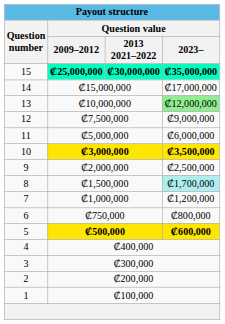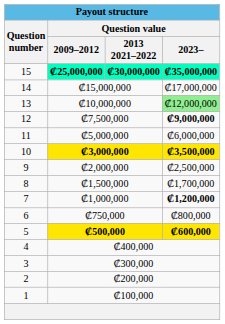(191, 119) normal -> (191, 119) bold
(191, 183) paleturquoise background -> (191, 183) no background
(191, 199) normal -> (191, 199) bold
